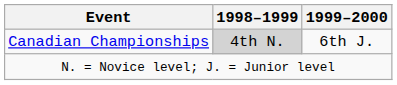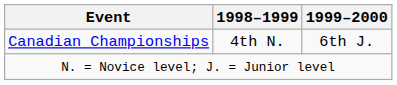(257, 42) lightgrey background -> (257, 42) no background
